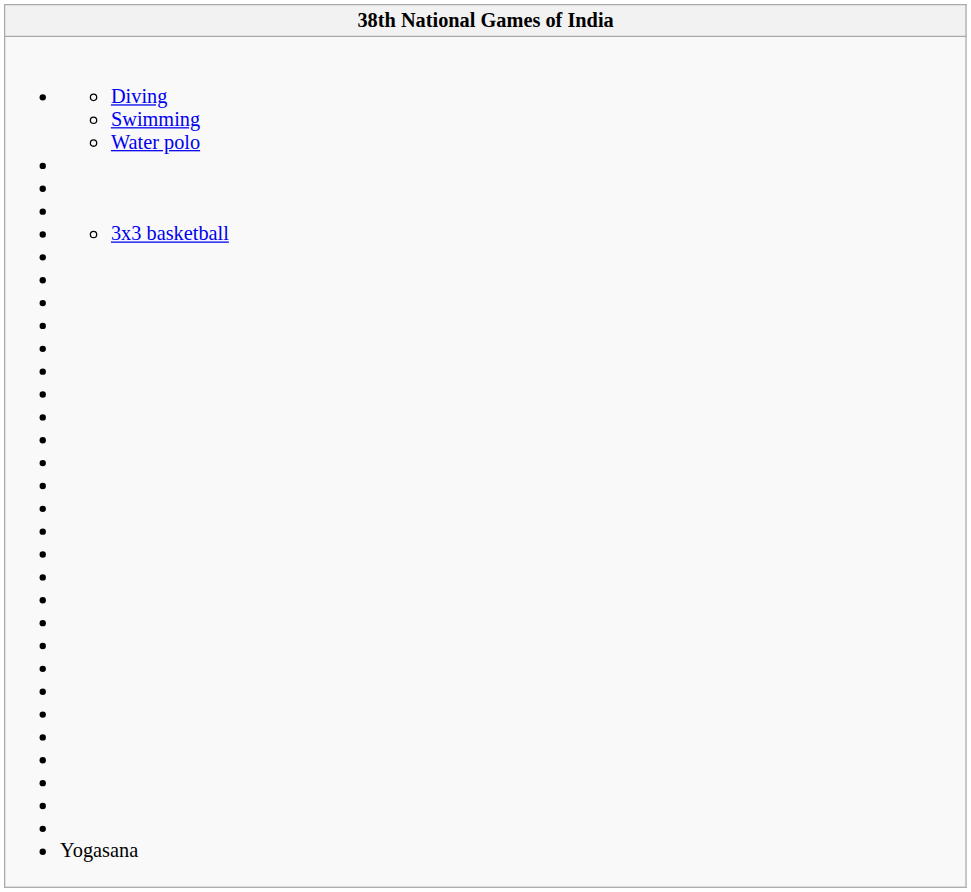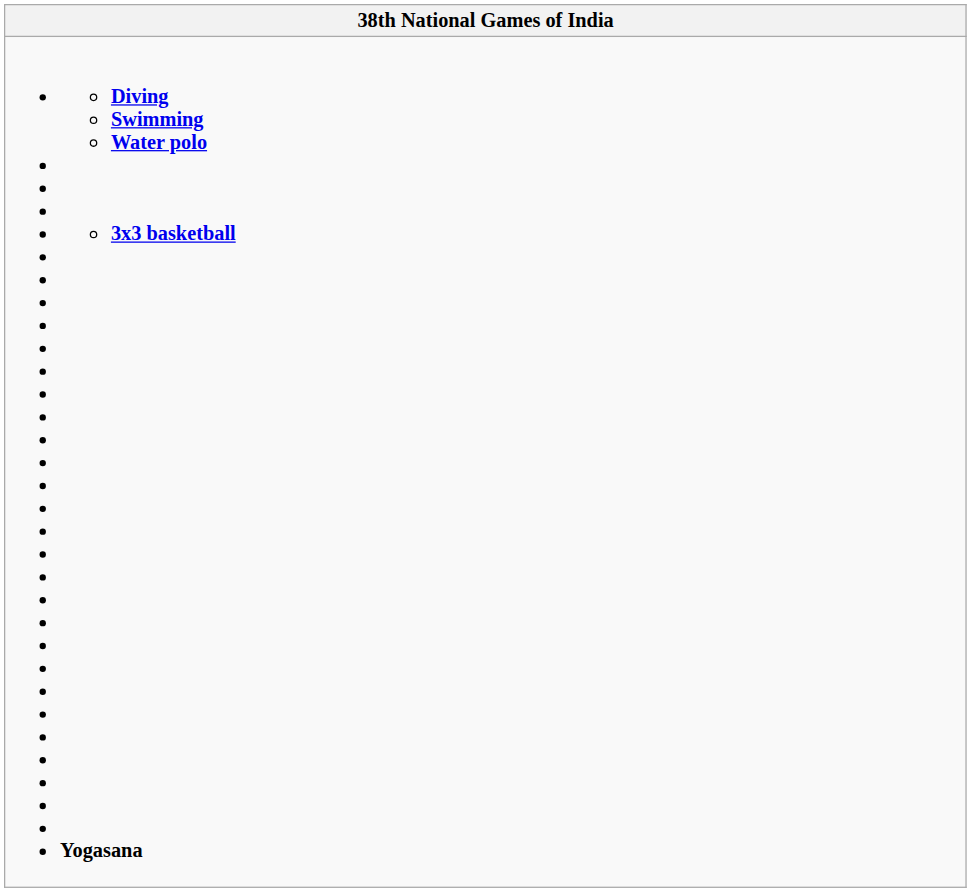(486, 473) normal -> (486, 473) bold
